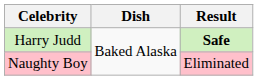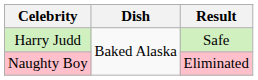(216, 39) bold -> (216, 39) normal
